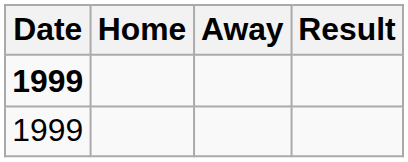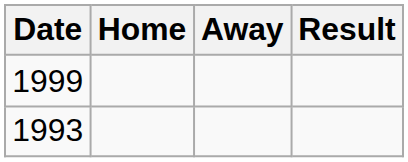(48, 80) bold -> (48, 80) normal
(48, 130) 1999 -> (48, 130) 1993
